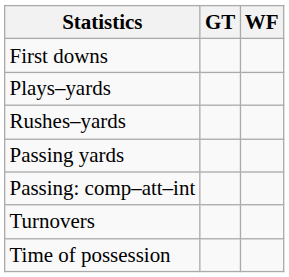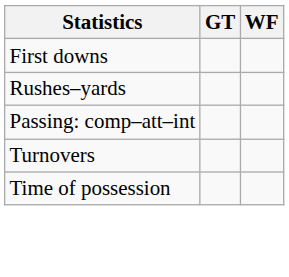- row: (60, 88)
- row: (67, 155)
